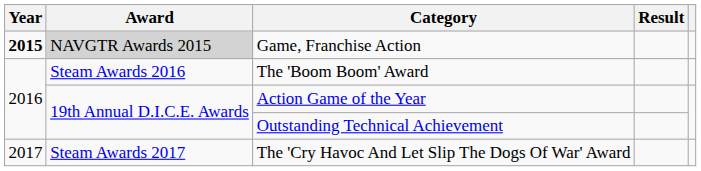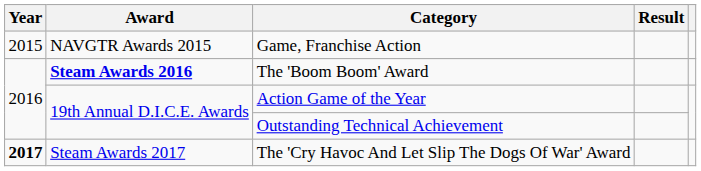(25, 44) bold -> (25, 44) normal
(131, 44) lightgrey background -> (131, 44) no background
(118, 71) normal -> (121, 71) bold
(25, 152) normal -> (25, 152) bold
